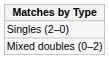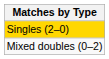(38, 29) no background -> (38, 29) gold background
